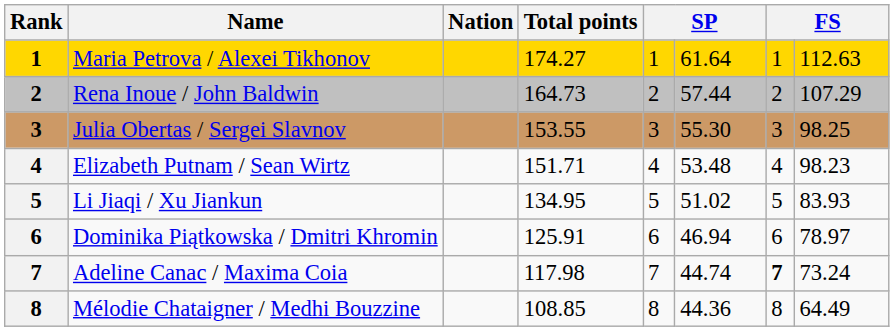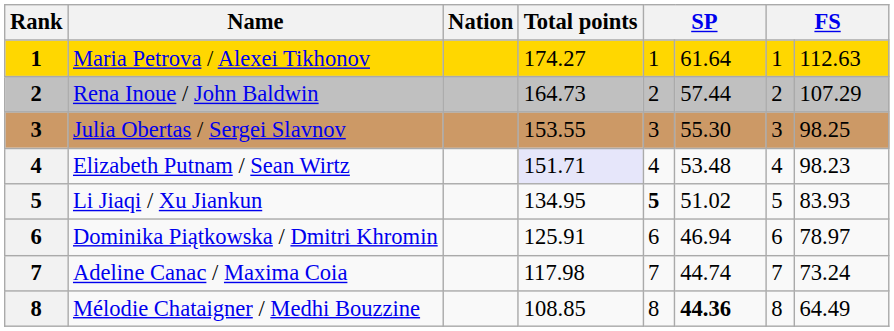(555, 165) no background -> (555, 165) lavender background
(654, 201) normal -> (654, 201) bold
(777, 272) bold -> (777, 272) normal
(706, 308) normal -> (706, 308) bold
